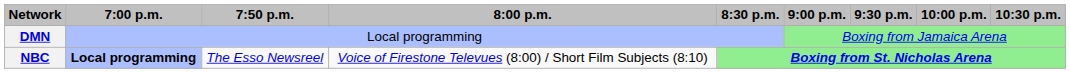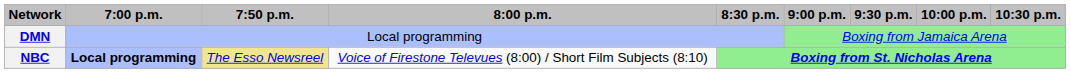(265, 57) no background -> (265, 57) khaki background
